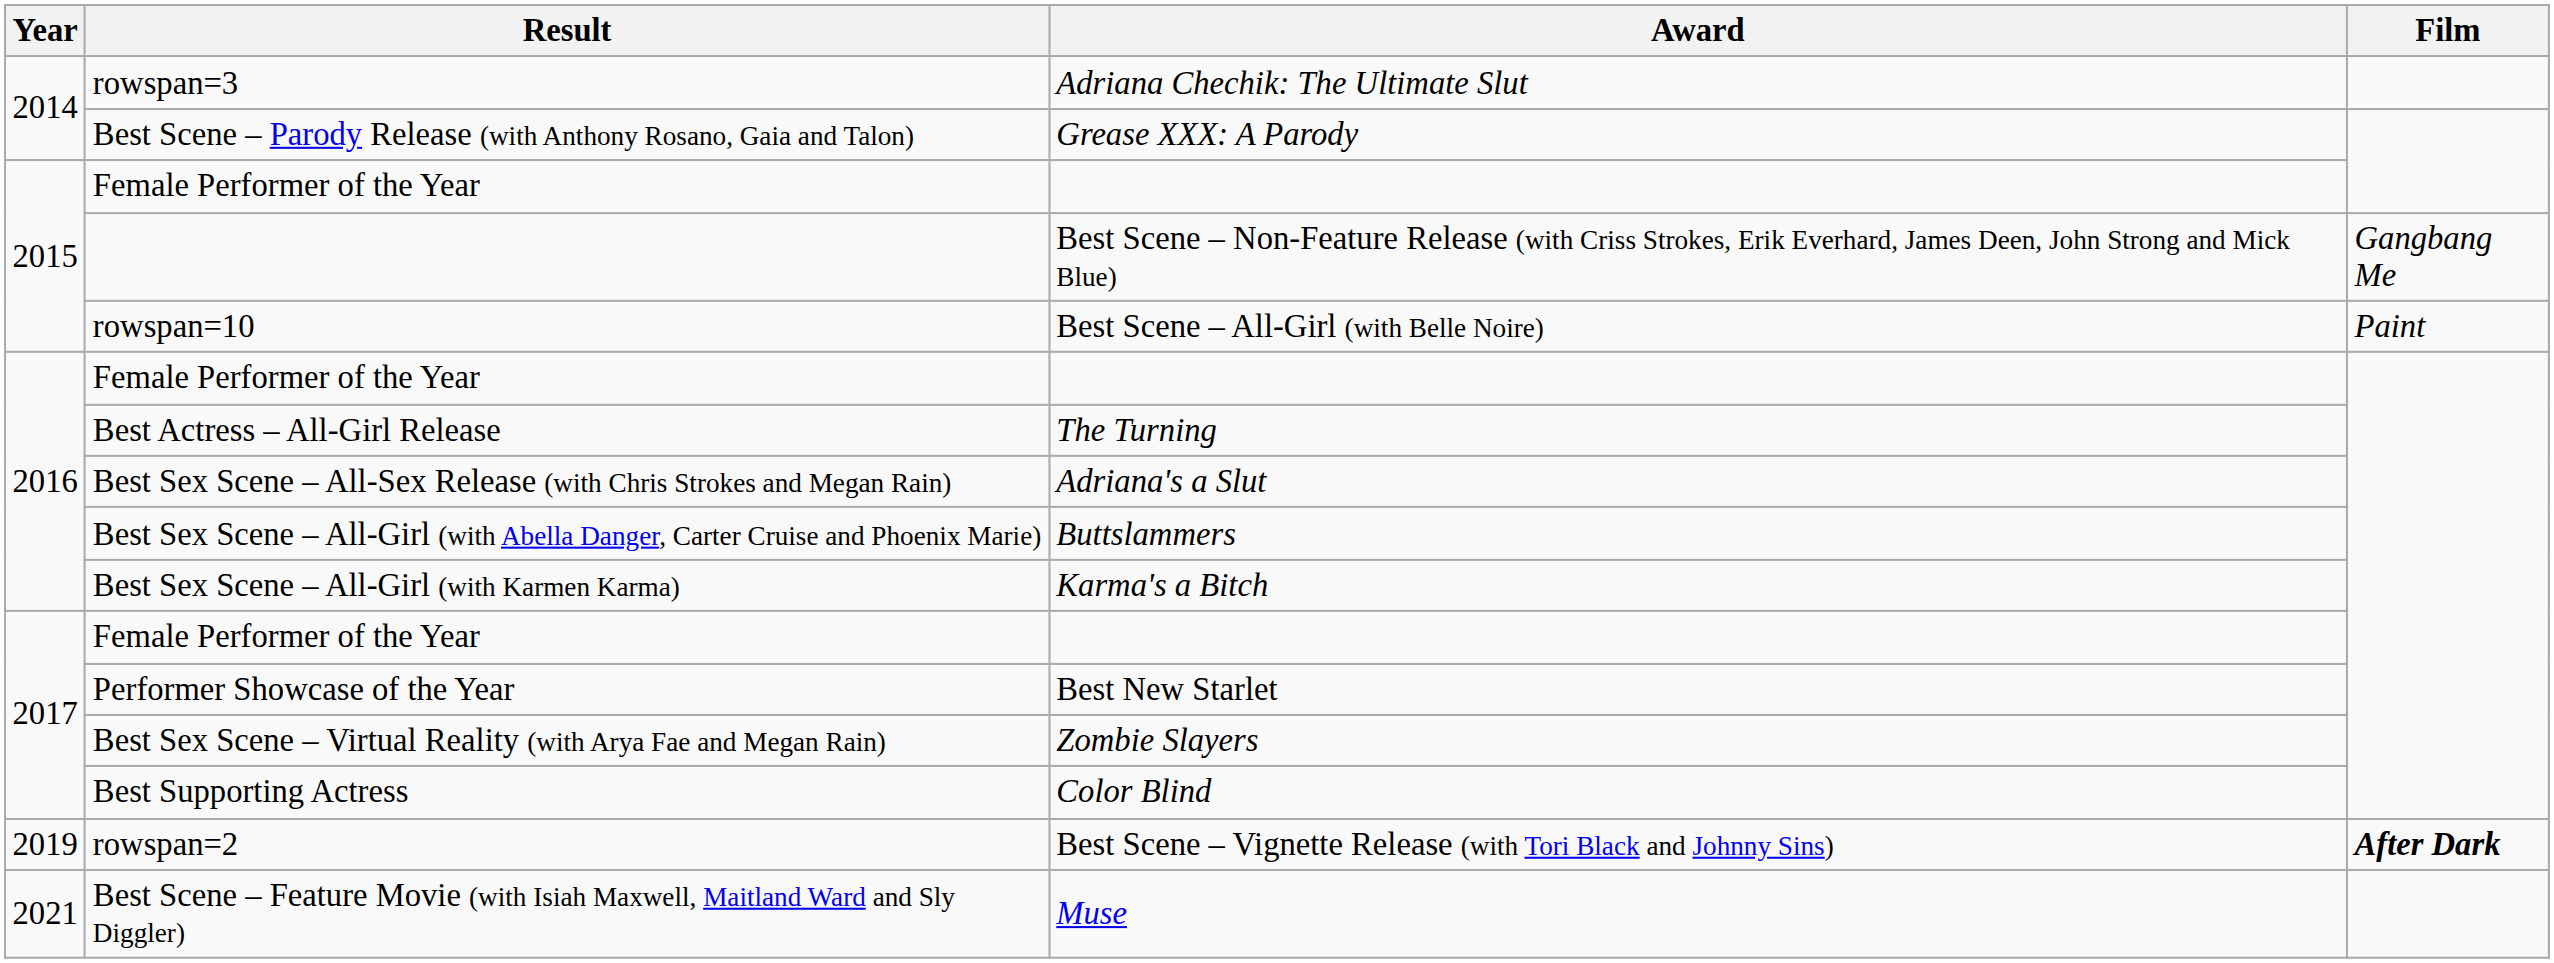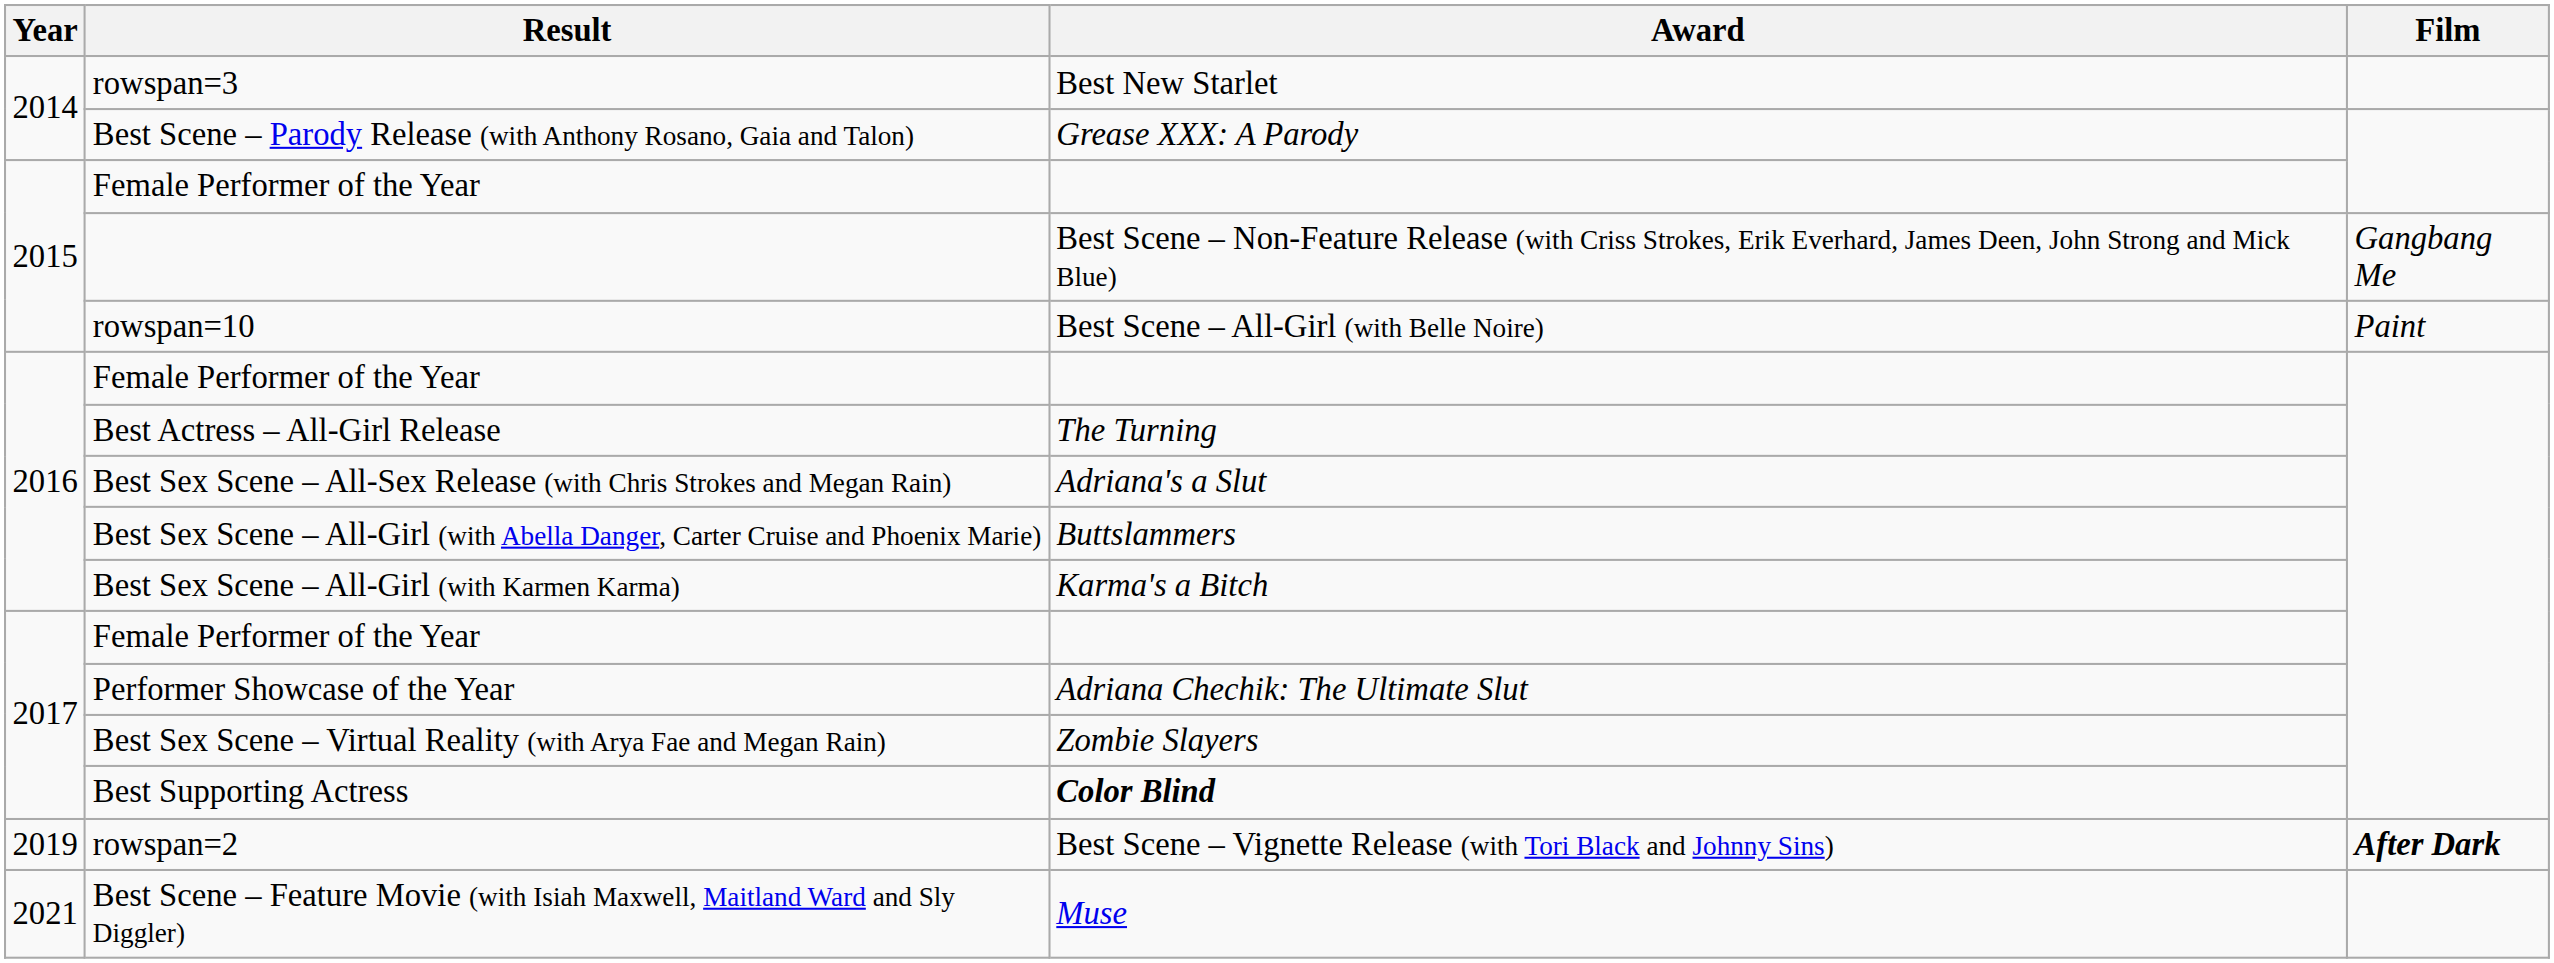(1292, 82) Adriana Chechik: The Ultimate Slut -> (1167, 82) Best New Starlet
(1167, 688) Best New Starlet -> (1292, 688) Adriana Chechik: The Ultimate Slut
(1134, 791) normal -> (1136, 791) bold
